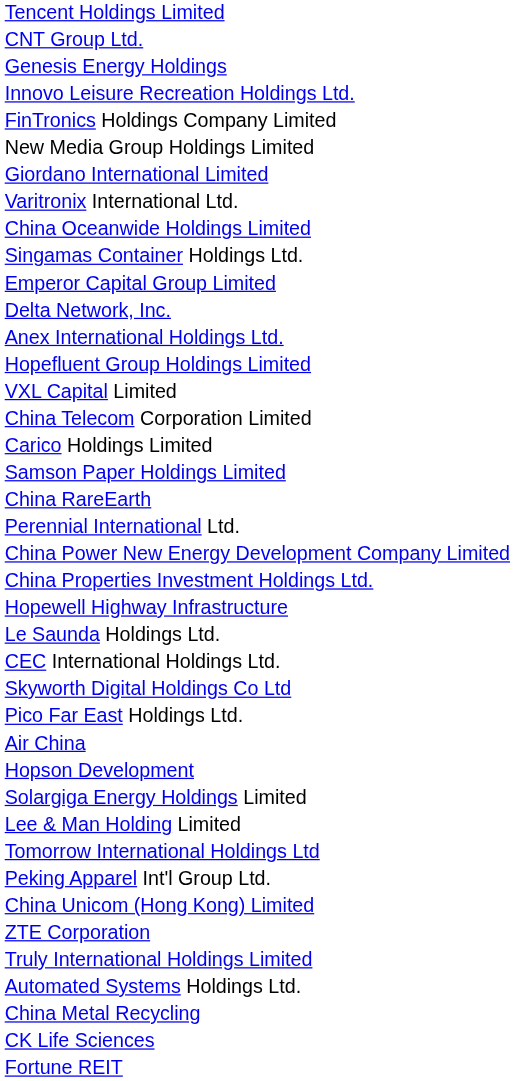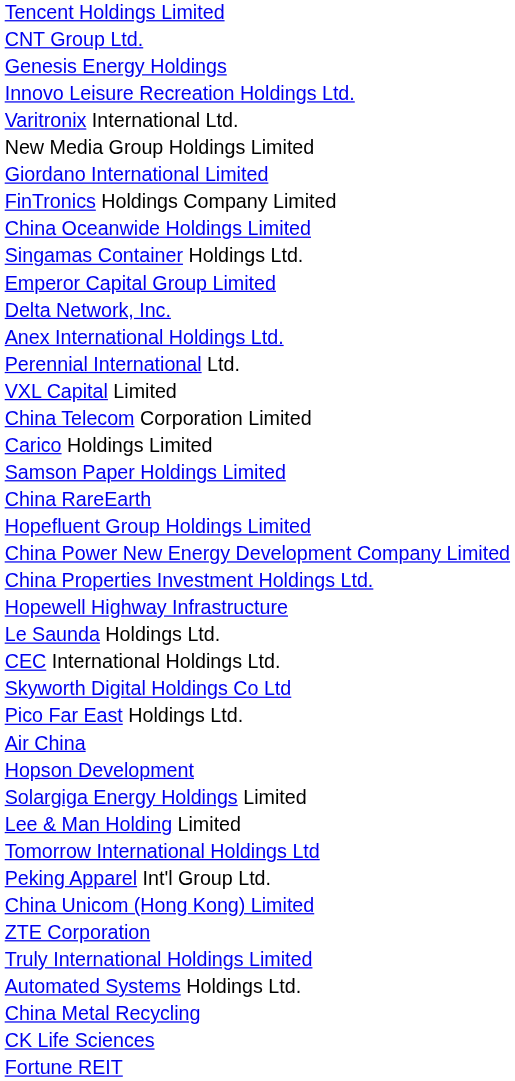(171, 120) FinTronics Holdings Company Limited -> (122, 120) Varitronix International Ltd.
(122, 202) Varitronix International Ltd. -> (171, 202) FinTronics Holdings Company Limited
(158, 364) Hopefluent Group Holdings Limited -> (122, 364) Perennial International Ltd.
(122, 526) Perennial International Ltd. -> (158, 526) Hopefluent Group Holdings Limited
